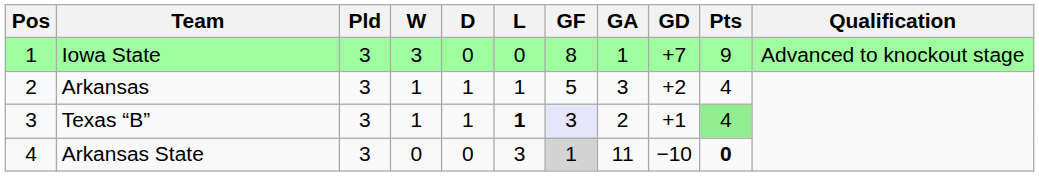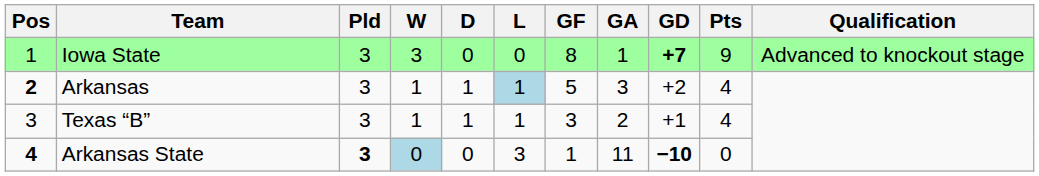(674, 54) normal -> (674, 54) bold
(31, 87) normal -> (31, 87) bold
(520, 87) no background -> (520, 87) lightblue background
(520, 120) bold -> (520, 120) normal
(571, 120) lavender background -> (571, 120) no background
(726, 120) lightgreen background -> (726, 120) no background
(31, 154) normal -> (31, 154) bold
(365, 154) normal -> (365, 154) bold
(416, 154) no background -> (416, 154) lightblue background
(571, 154) lightgrey background -> (571, 154) no background
(674, 154) normal -> (674, 154) bold
(726, 154) bold -> (726, 154) normal
